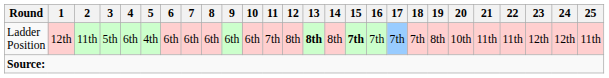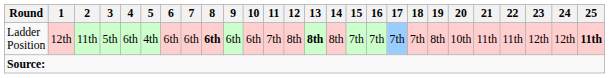(212, 38) normal -> (212, 38) bold
(356, 38) bold -> (356, 38) normal
(591, 38) normal -> (591, 38) bold
